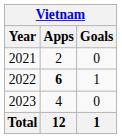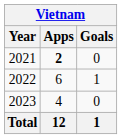(59, 58) normal -> (59, 58) bold
(59, 79) bold -> (59, 79) normal
